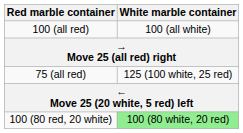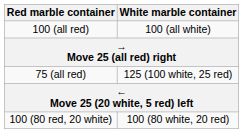(178, 120) lightgreen background -> (178, 120) no background
